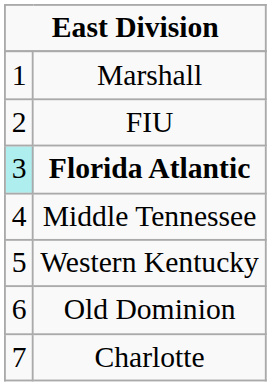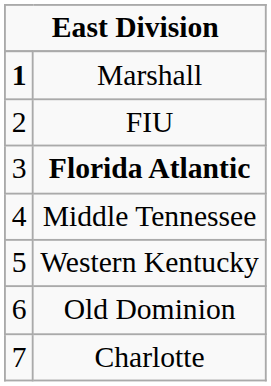(19, 74) normal -> (19, 74) bold
(19, 168) paleturquoise background -> (19, 168) no background
